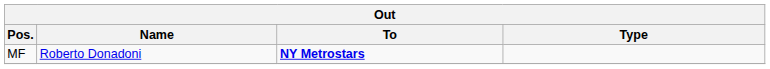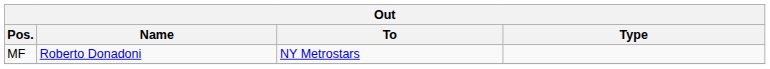(322, 54) bold -> (320, 54) normal
